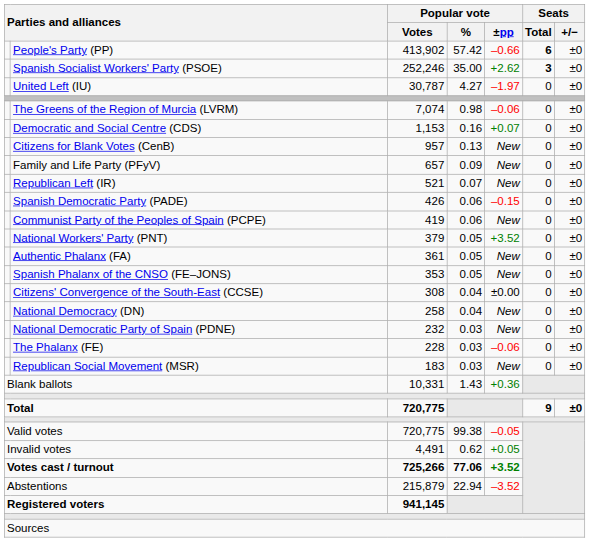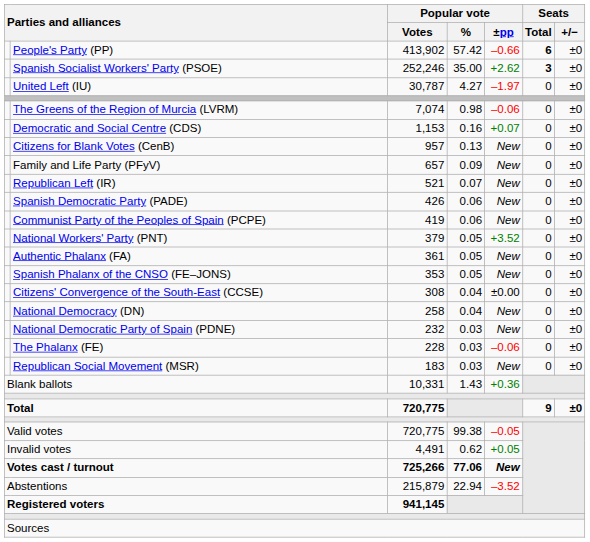(505, 201) –0.15 -> (508, 201) New
(505, 468) +3.52 -> (508, 468) New
